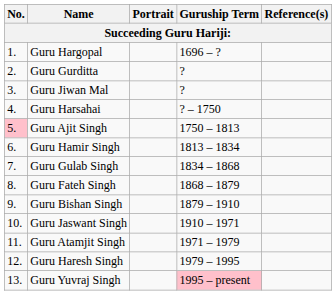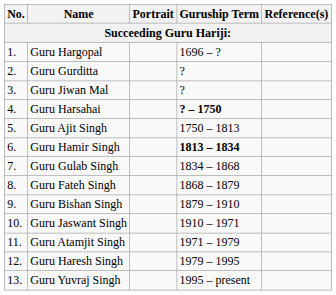(200, 109) normal -> (200, 109) bold
(12, 128) pink background -> (12, 128) no background
(209, 147) normal -> (209, 147) bold
(215, 280) pink background -> (215, 280) no background
